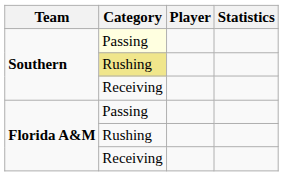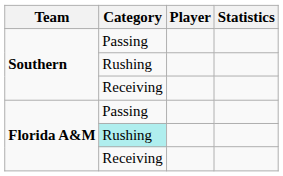(125, 40) lightyellow background -> (125, 40) no background
(127, 64) khaki background -> (127, 64) no background
(127, 135) no background -> (127, 135) paleturquoise background
